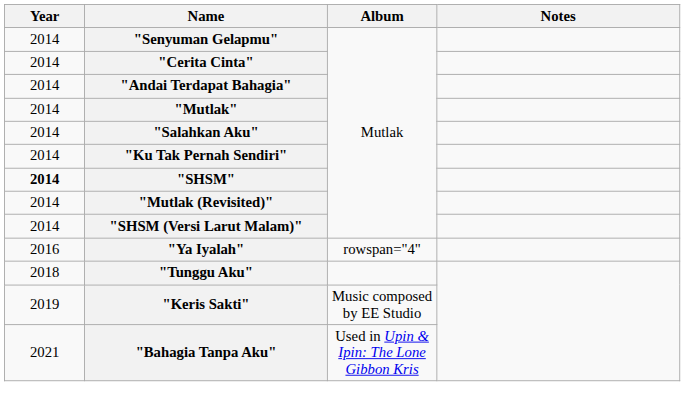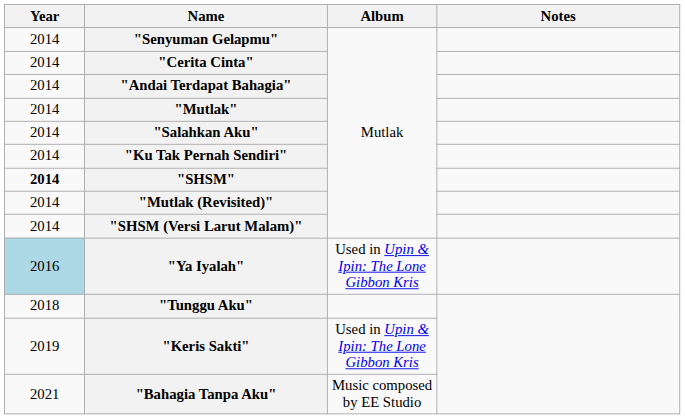(45, 249) no background -> (45, 266) lightblue background
(382, 249) rowspan="4" -> (382, 266) Used in Upin & Ipin: The Lone Gibbon Kris
(382, 304) Music composed by EE Studio -> (382, 345) Used in Upin & Ipin: The Lone Gibbon Kris
(382, 352) Used in Upin & Ipin: The Lone Gibbon Kris -> (382, 394) Music composed by EE Studio
